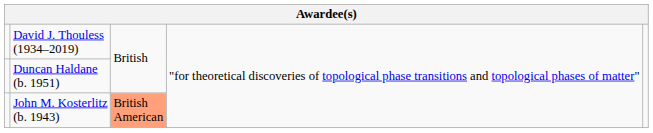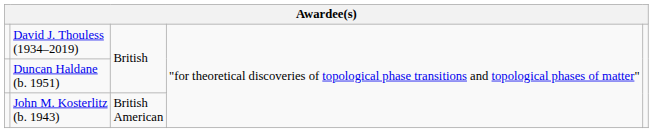(138, 110) lightsalmon background -> (138, 110) no background
